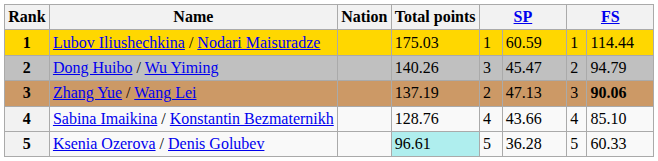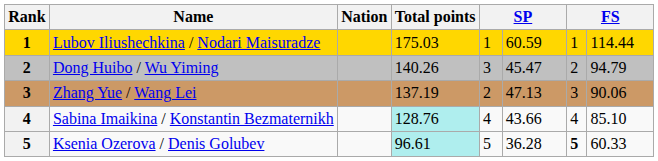(609, 93) bold -> (609, 93) normal
(417, 118) no background -> (417, 118) paleturquoise background
(574, 144) normal -> (574, 144) bold
